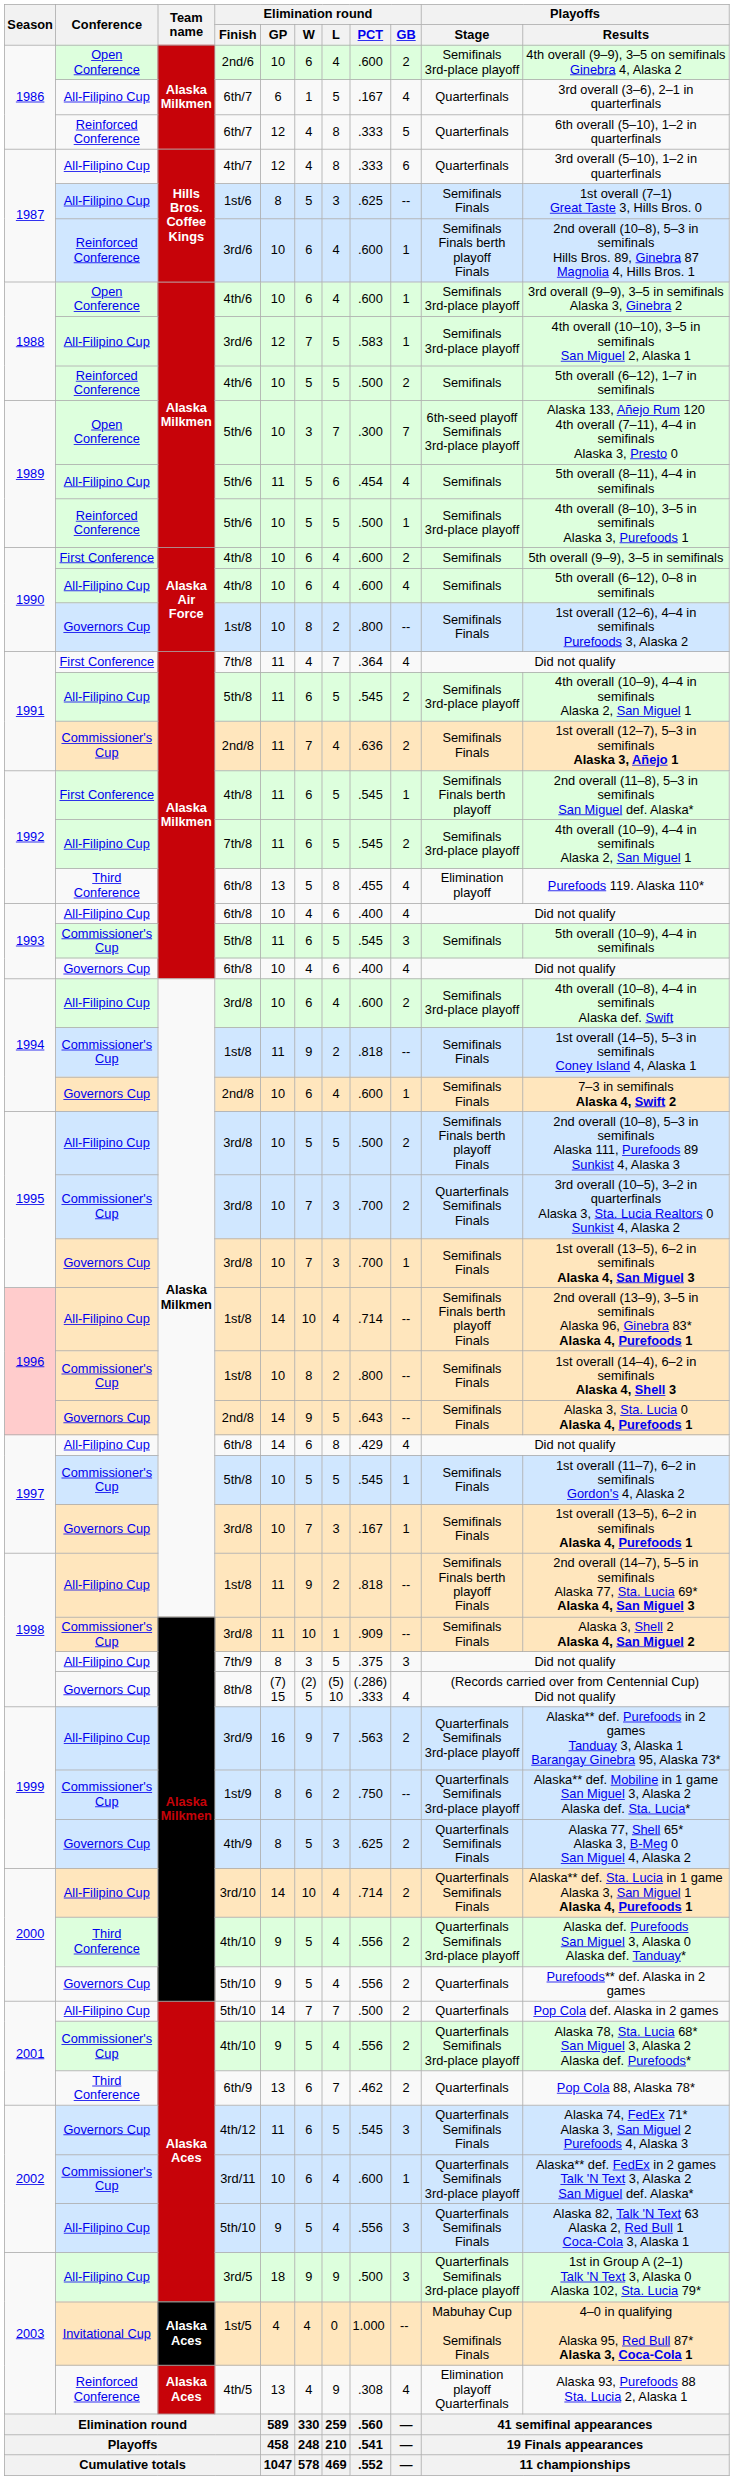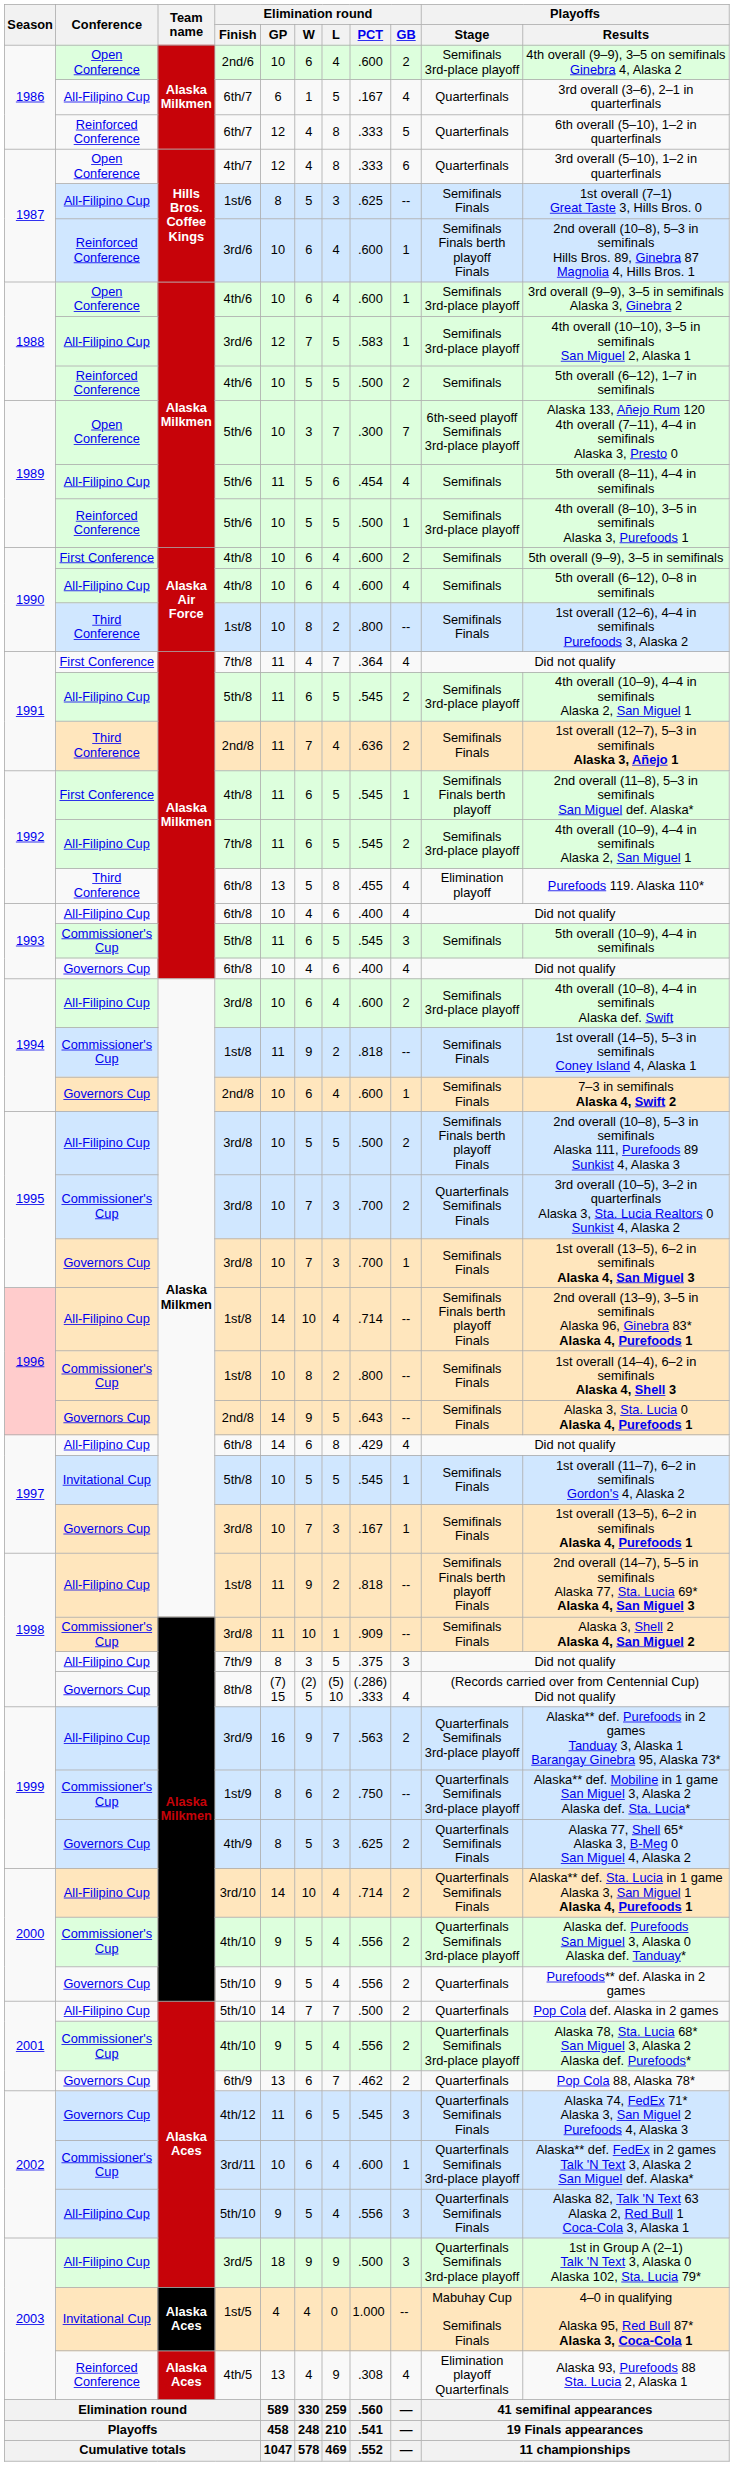(107, 166) All-Filipino Cup -> (107, 166) Open Conference
(107, 627) Governors Cup -> (107, 627) Third Conference
(107, 745) Commissioner's Cup -> (107, 745) Third Conference
(107, 1479) Commissioner's Cup -> (107, 1479) Invitational Cup
(107, 1942) Third Conference -> (107, 1942) Commissioner's Cup
(107, 2088) Third Conference -> (107, 2080) Governors Cup
